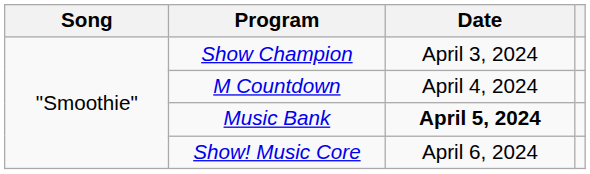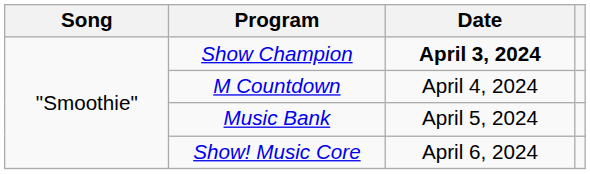(480, 53) normal -> (480, 53) bold
(480, 119) bold -> (480, 119) normal
